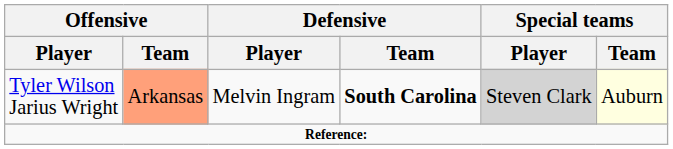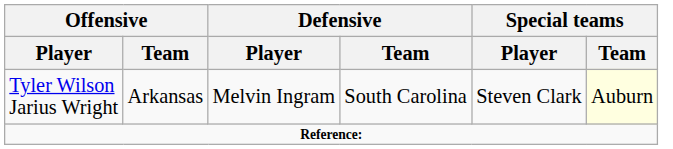(165, 96) lightsalmon background -> (165, 96) no background
(411, 96) bold -> (406, 96) normal
(539, 96) lightgrey background -> (529, 96) no background
